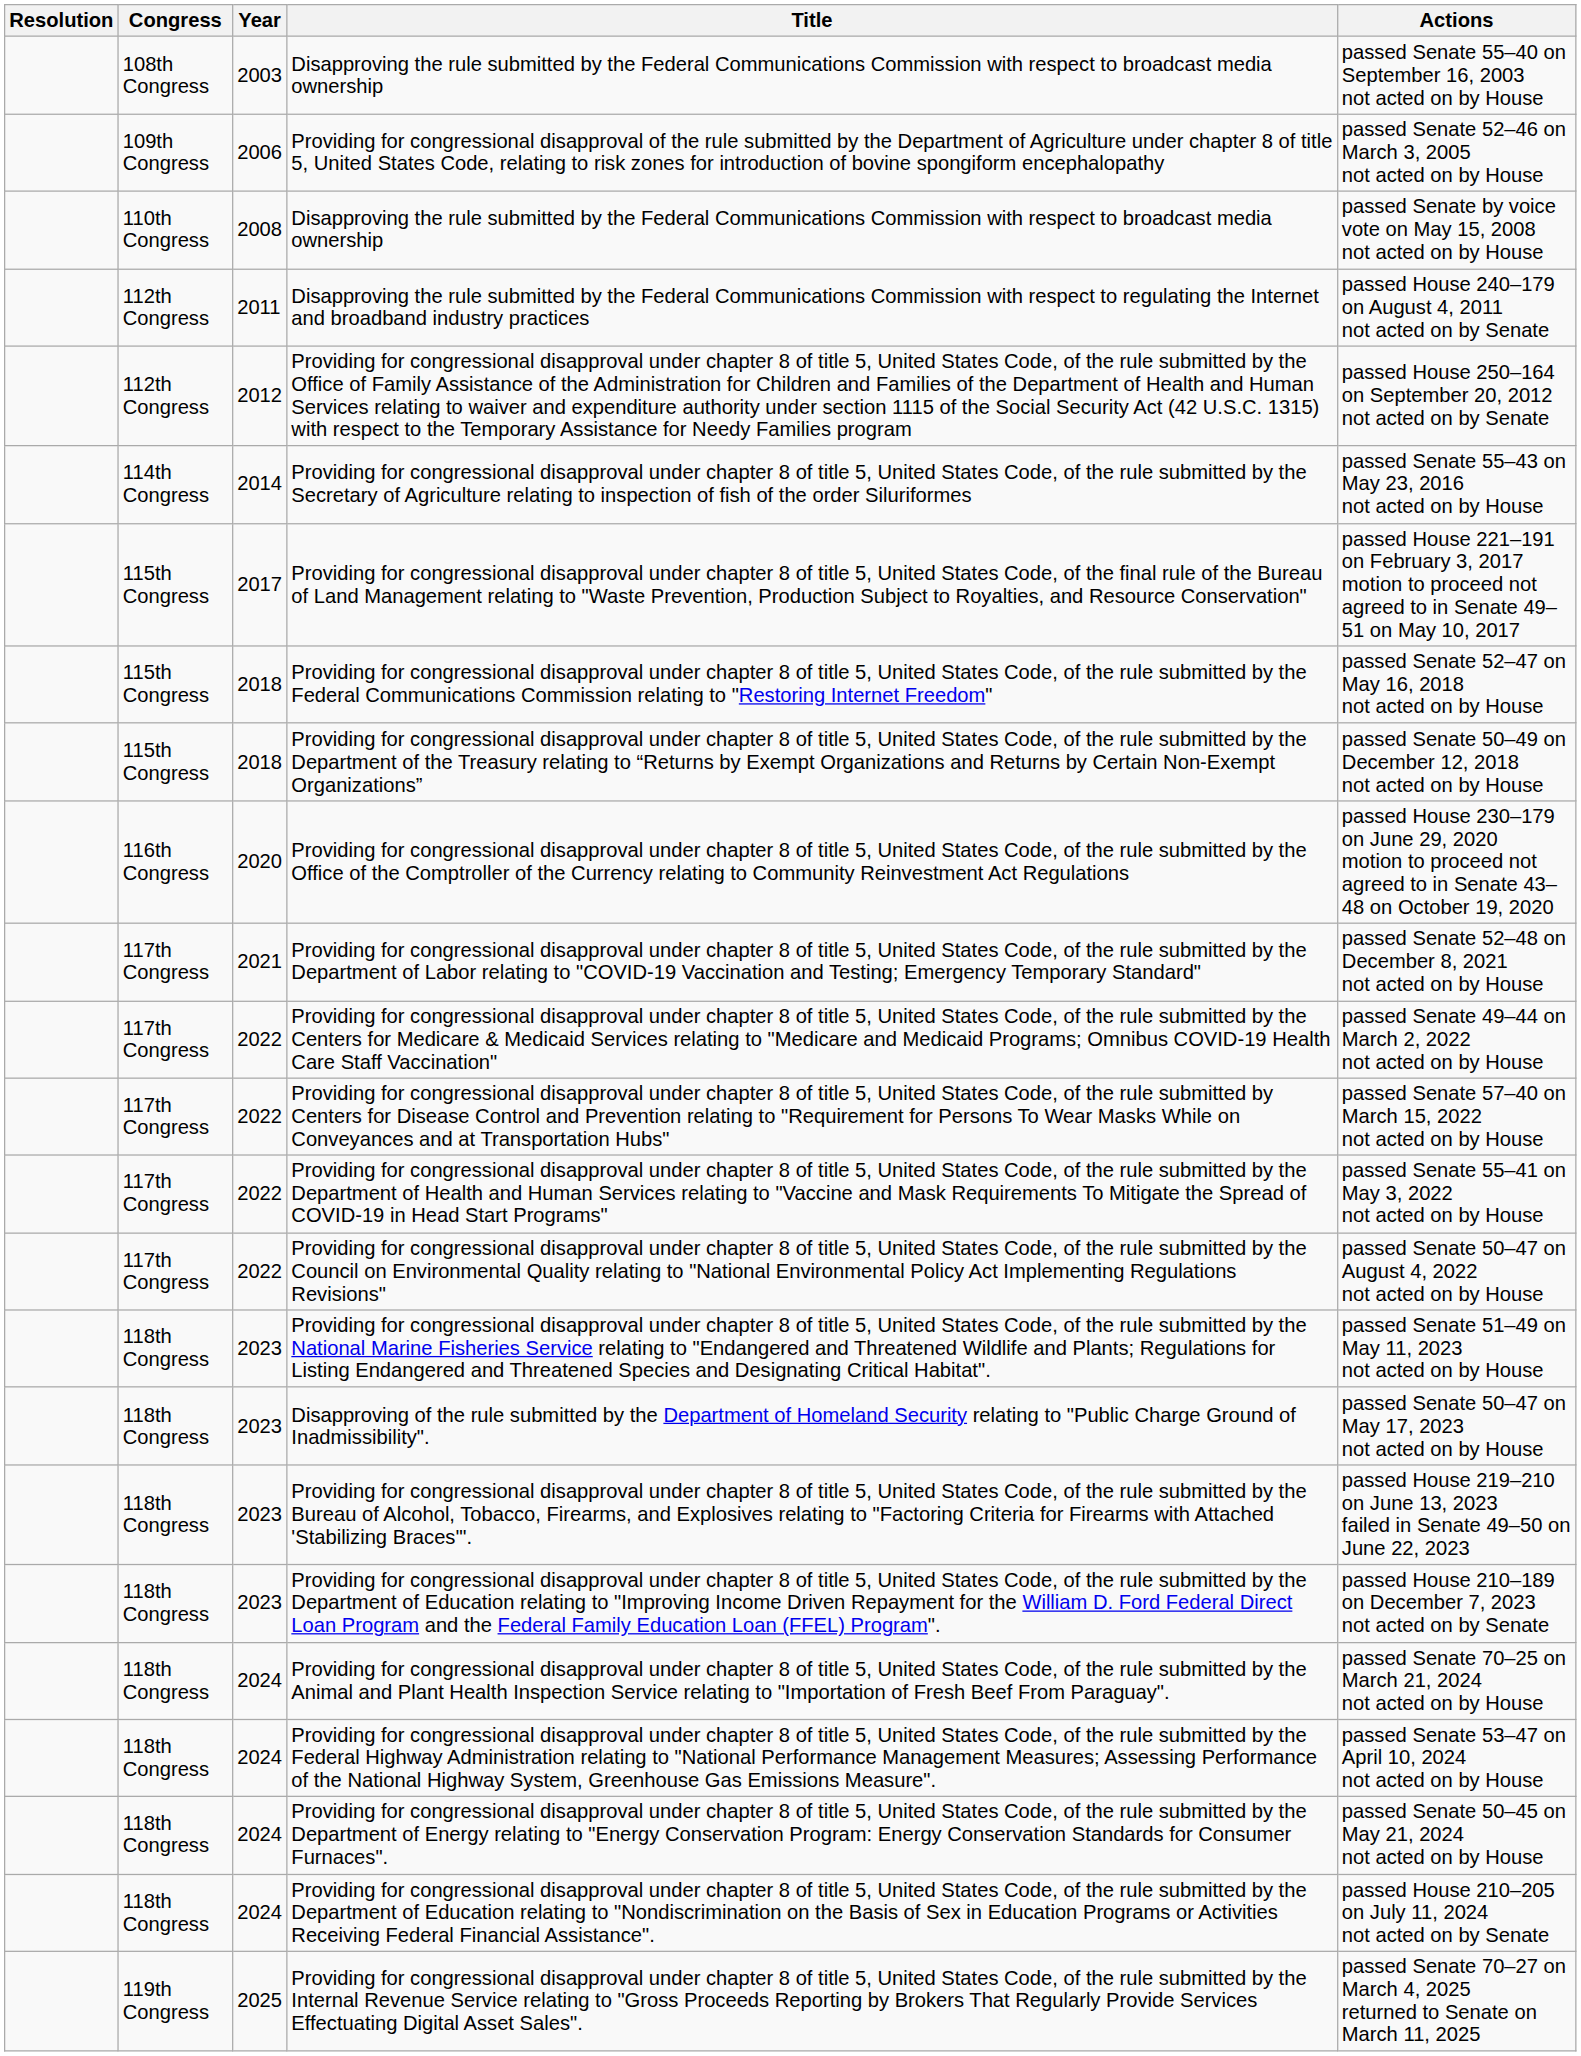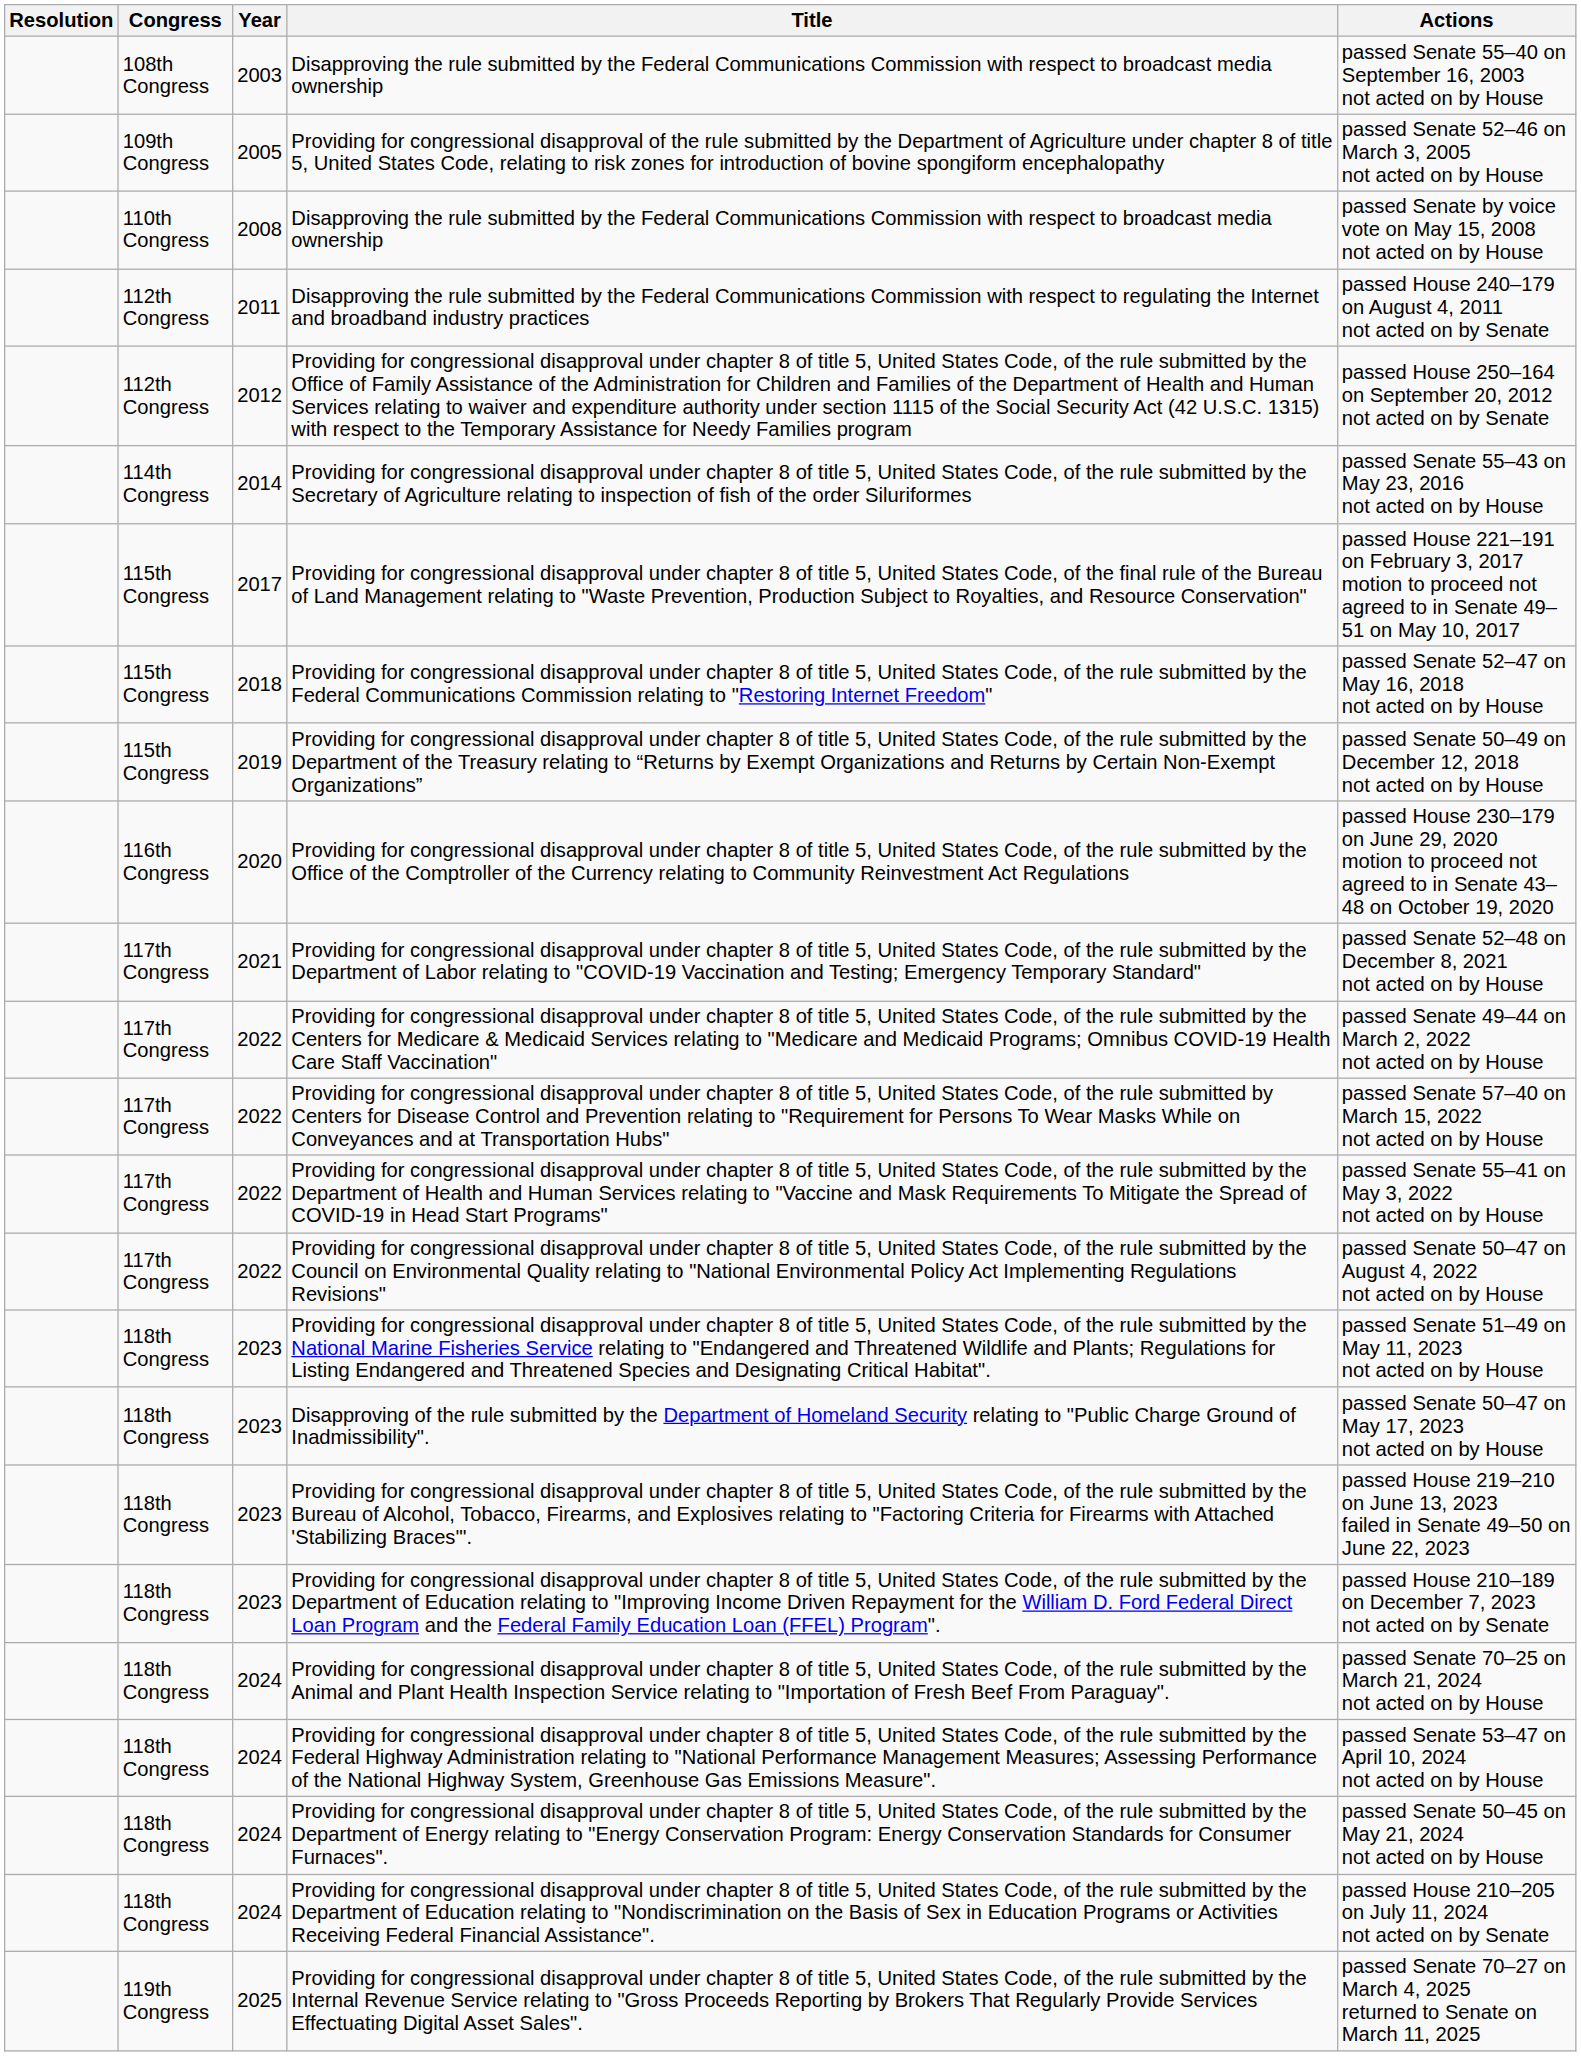(260, 152) 2006 -> (260, 152) 2005
(260, 761) 2018 -> (260, 761) 2019
